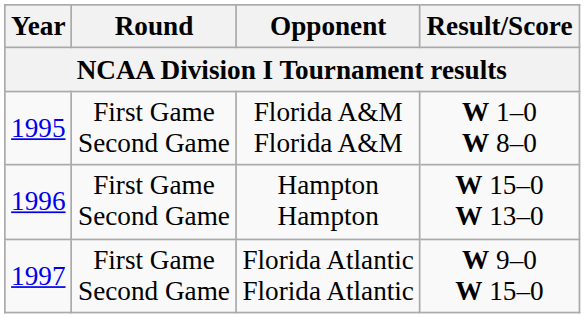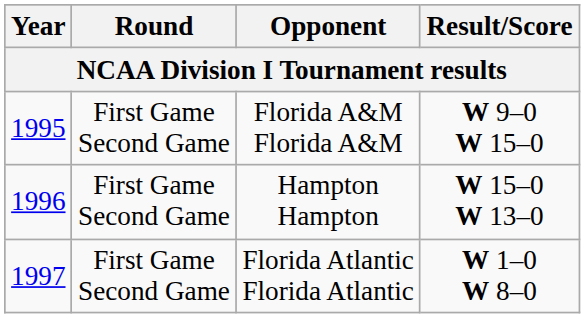(499, 127) W 1–0 W 8–0 -> (499, 127) W 9–0 W 15–0
(499, 275) W 9–0 W 15–0 -> (499, 275) W 1–0 W 8–0
